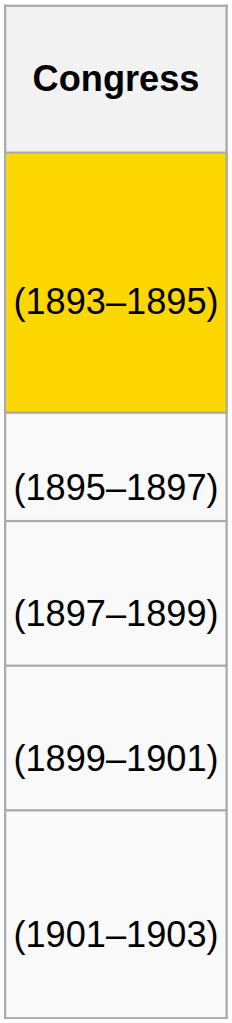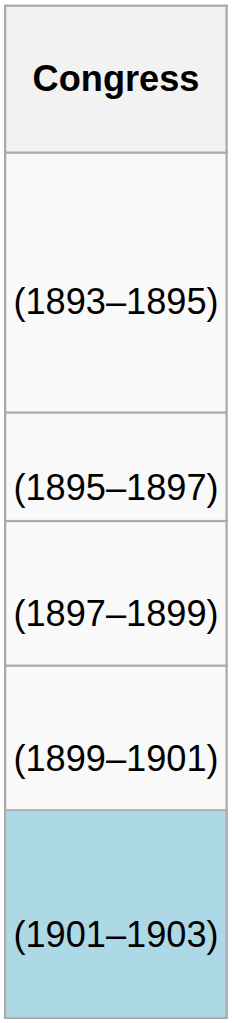(116, 303) gold background -> (116, 303) no background
(116, 934) no background -> (116, 934) lightblue background
